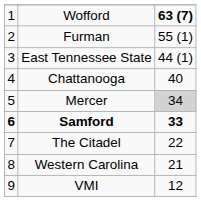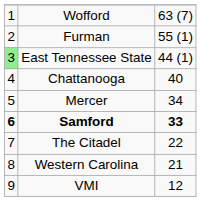(175, 15) bold -> (175, 15) normal
(11, 58) no background -> (11, 58) lightgreen background
(175, 100) lightgrey background -> (175, 100) no background
